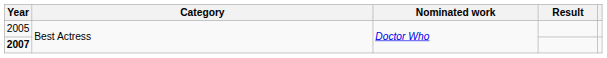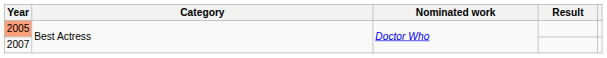(18, 28) no background -> (18, 28) lightsalmon background
(18, 45) bold -> (18, 45) normal
